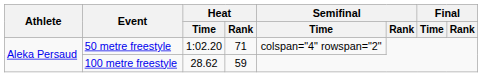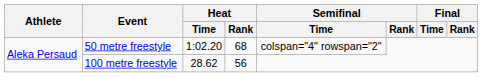(241, 46) 71 -> (241, 46) 68
(241, 64) 59 -> (241, 64) 56
